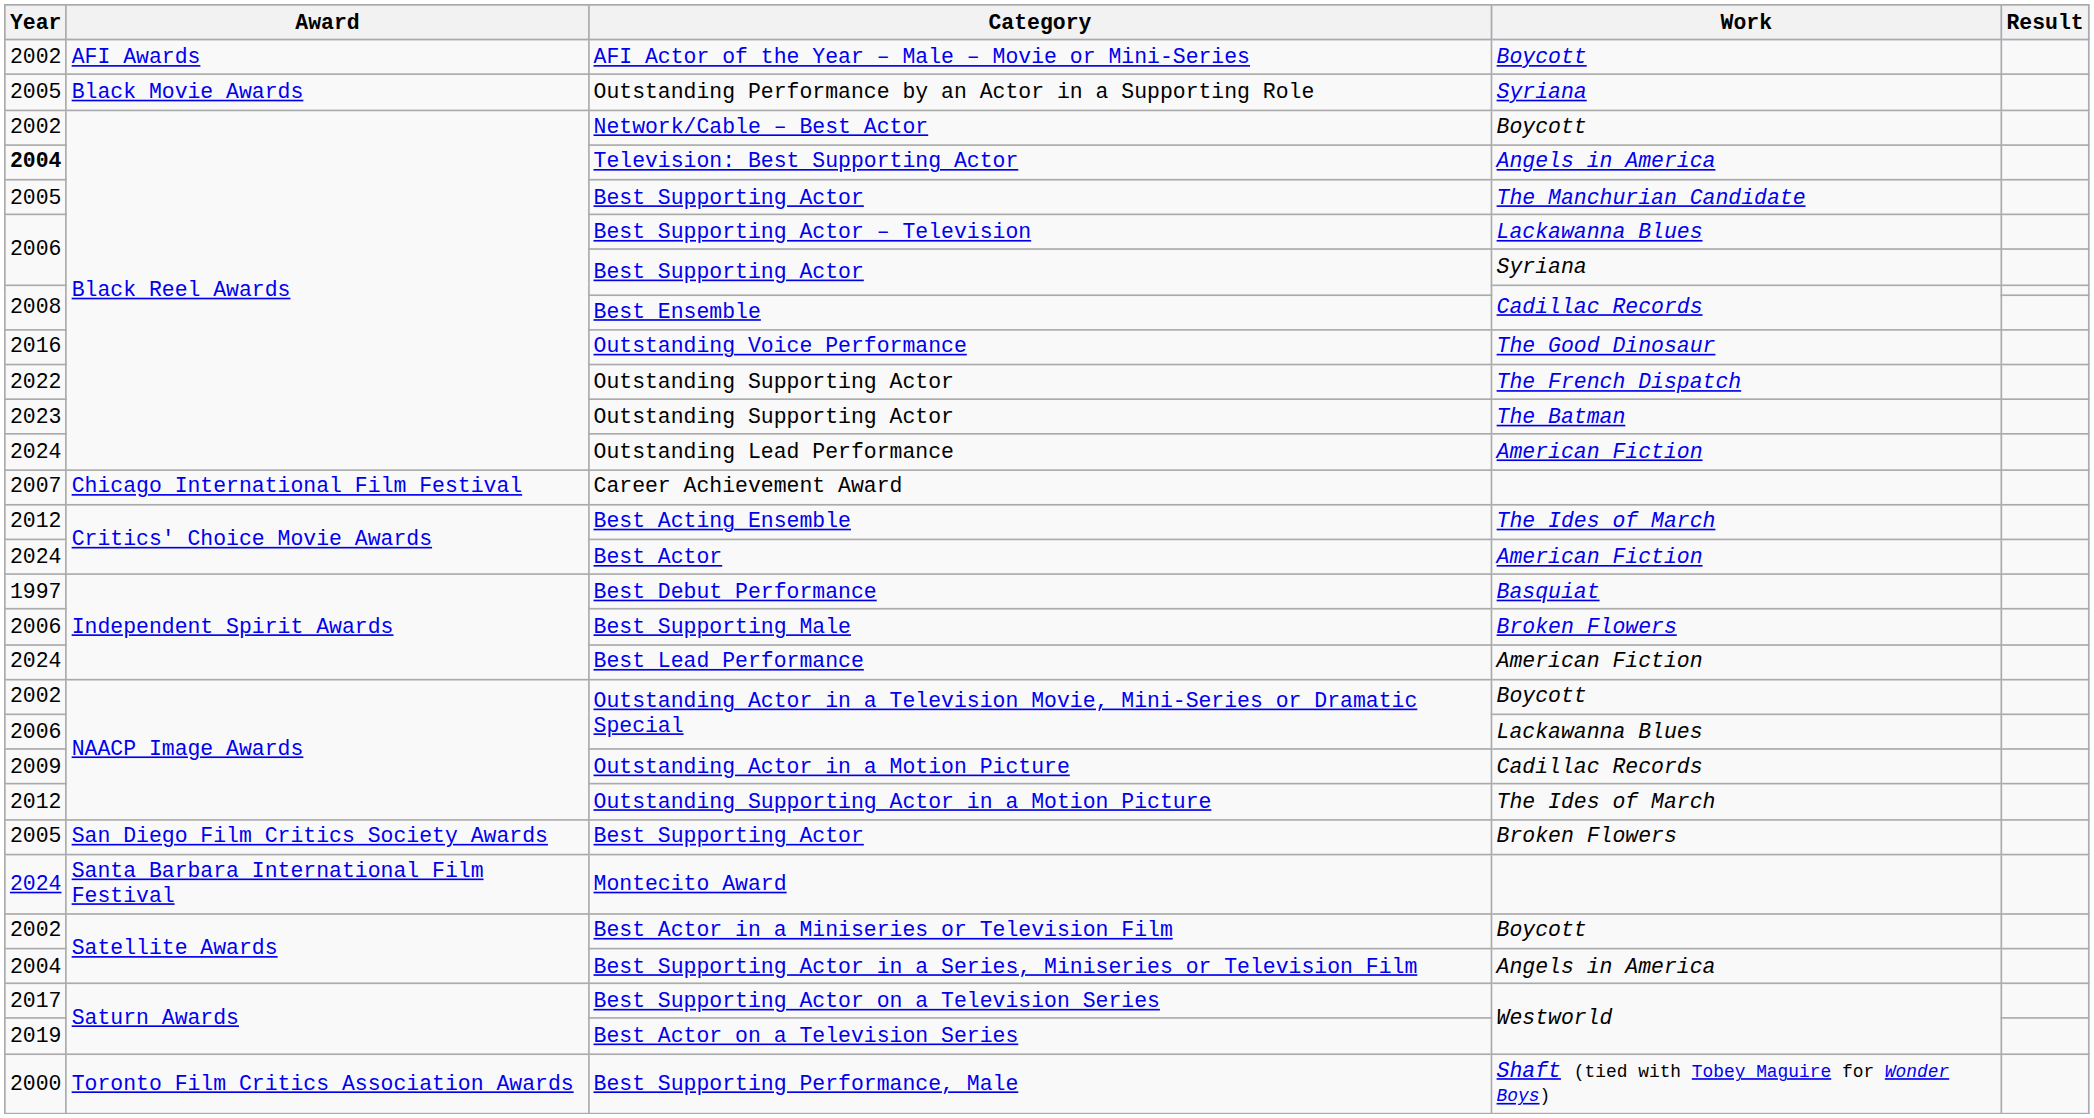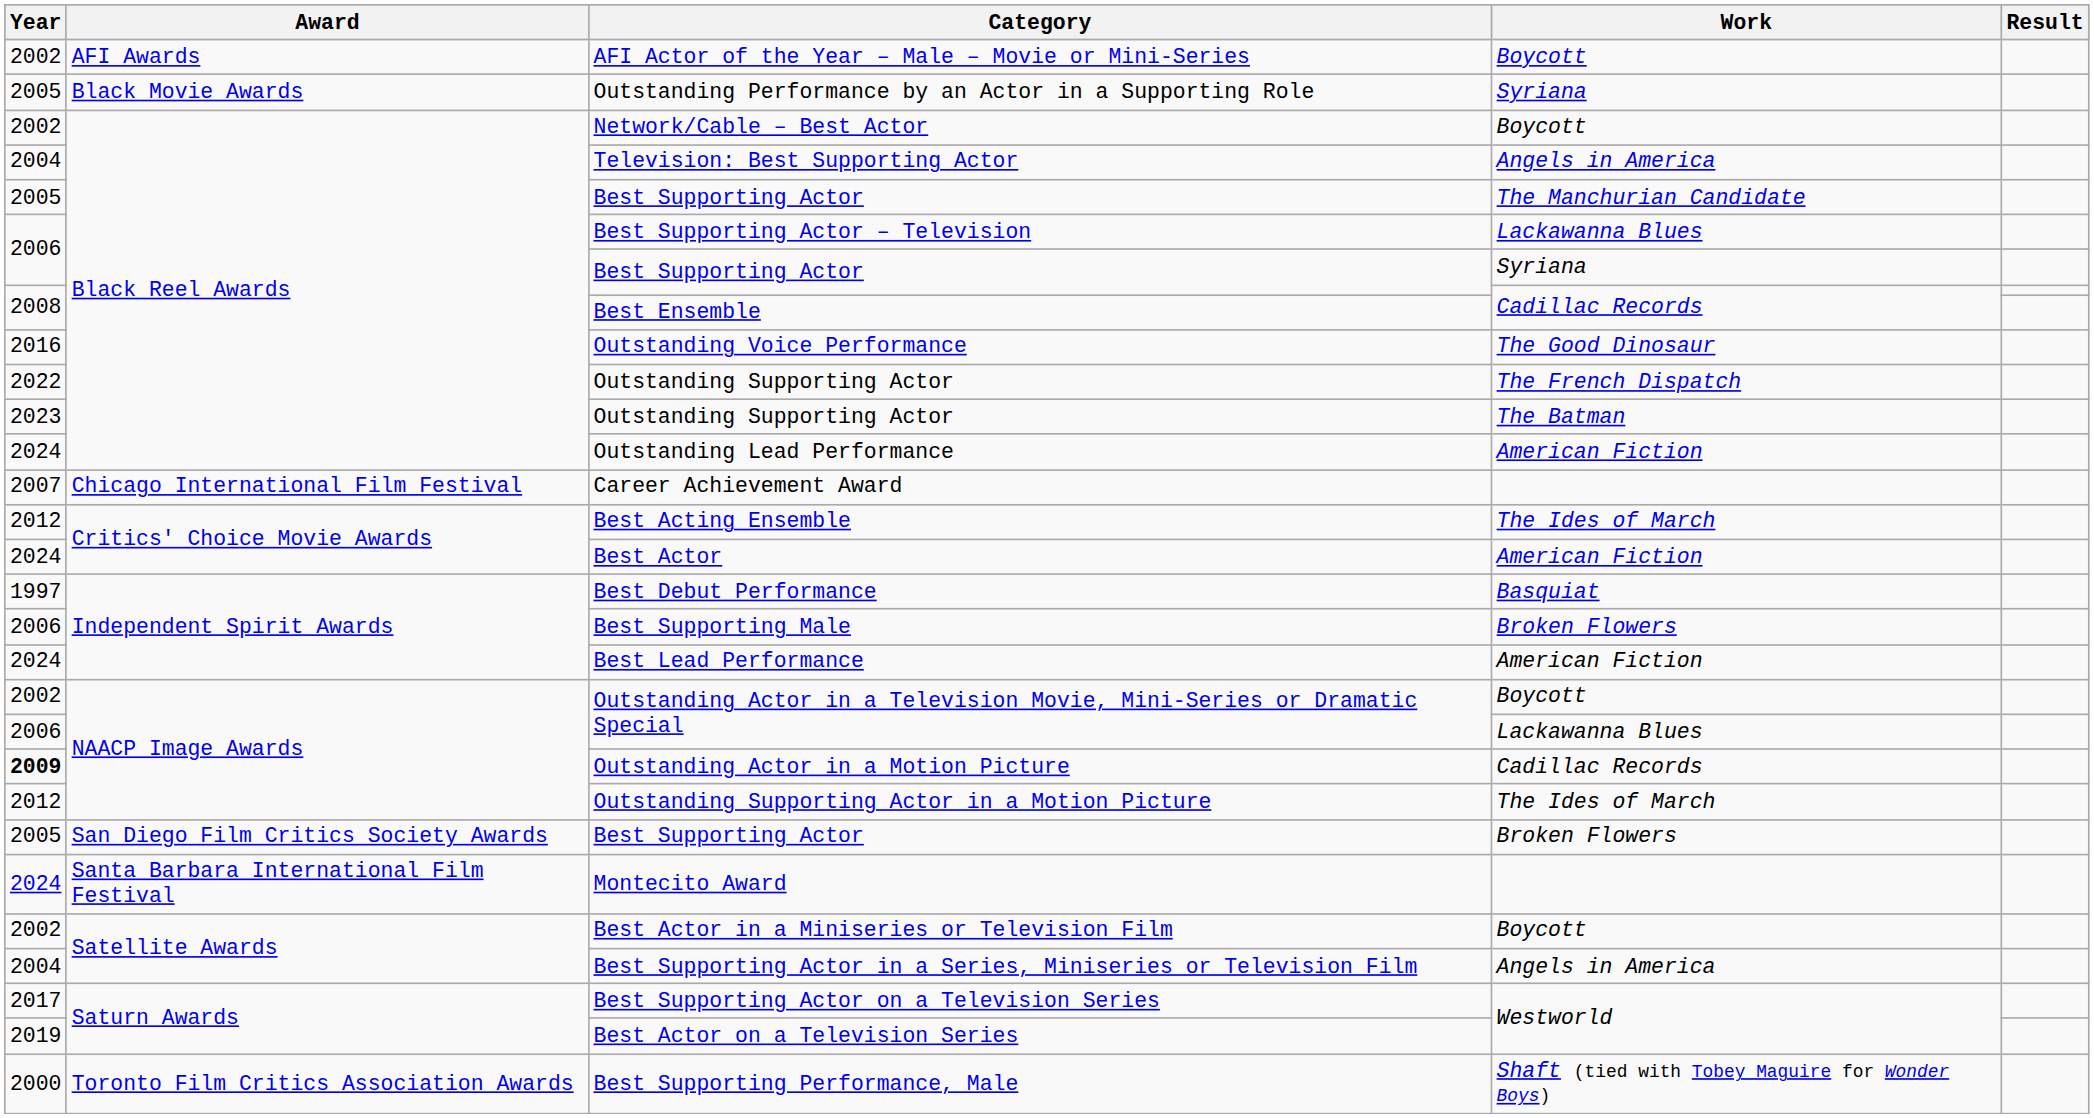(36, 162) bold -> (36, 162) normal
(36, 767) normal -> (36, 767) bold
